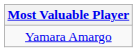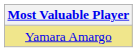(68, 36) no background -> (68, 36) khaki background
